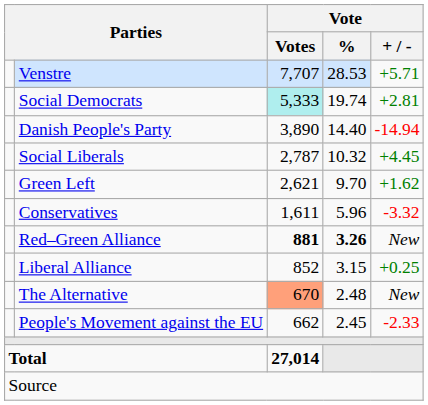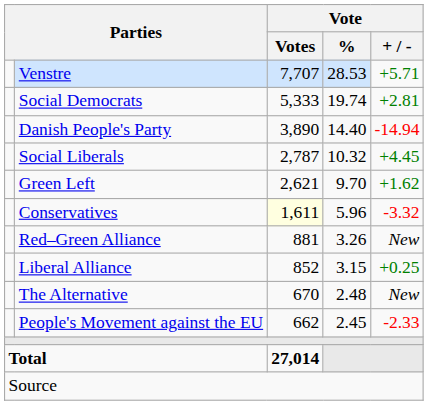(300, 101) paleturquoise background -> (300, 101) no background
(300, 211) no background -> (300, 211) lightyellow background
(306, 239) bold -> (306, 239) normal
(351, 239) bold -> (351, 239) normal
(306, 294) lightsalmon background -> (306, 294) no background
